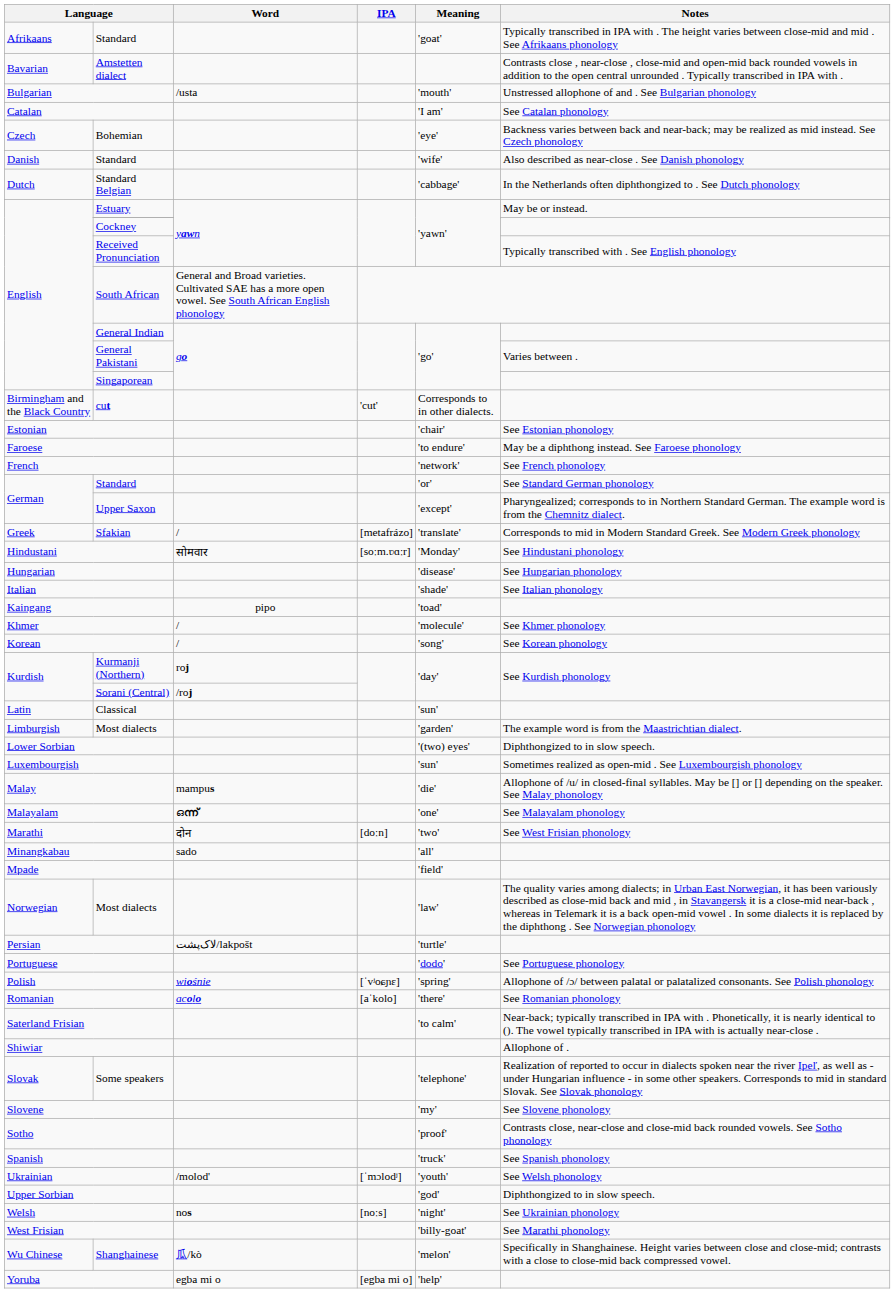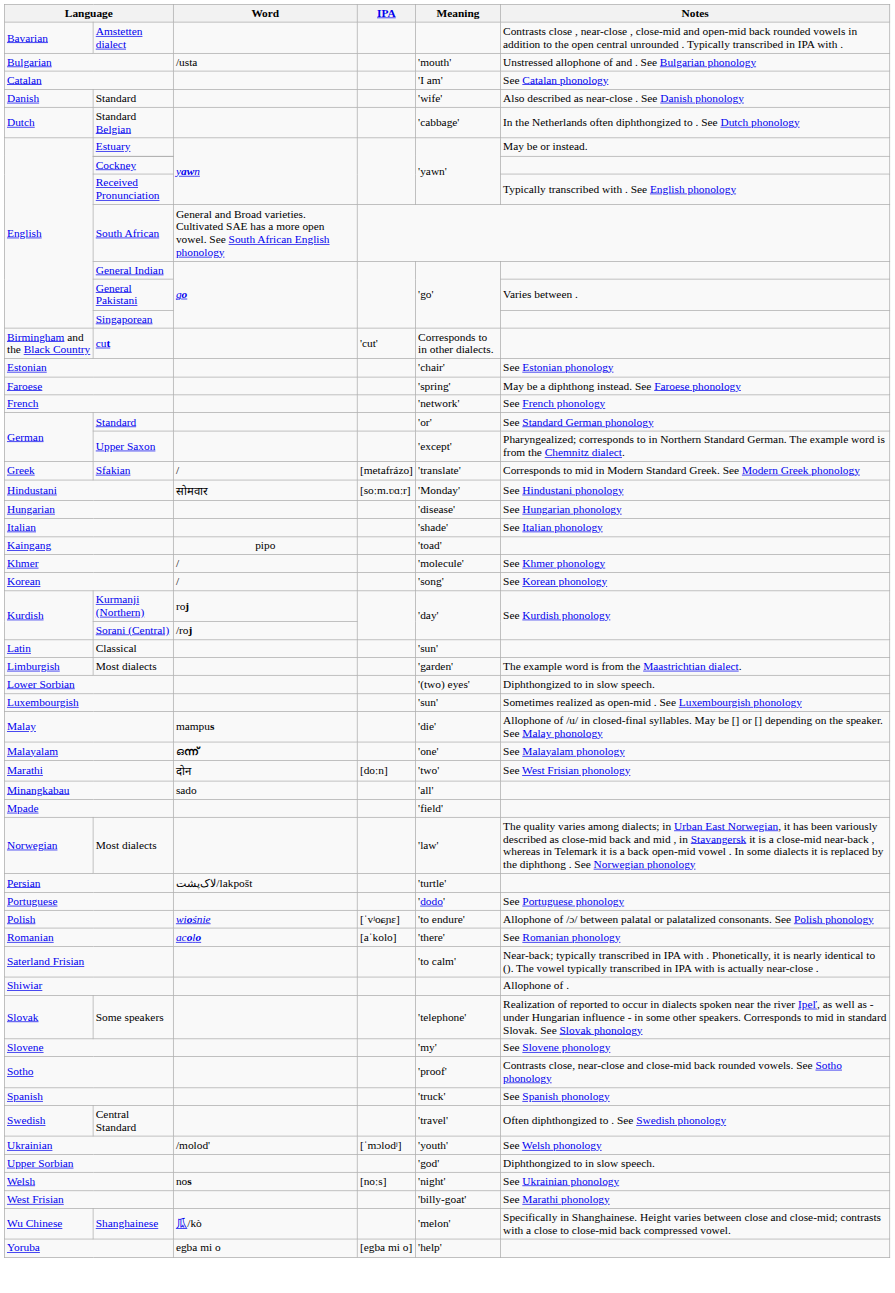- row: (29, 37)
- row: (21, 135)
(441, 447) 'to endure' -> (434, 385) 'spring'
(434, 981) 'spring' -> (441, 919) 'to endure'
+ row: (26, 1121)
